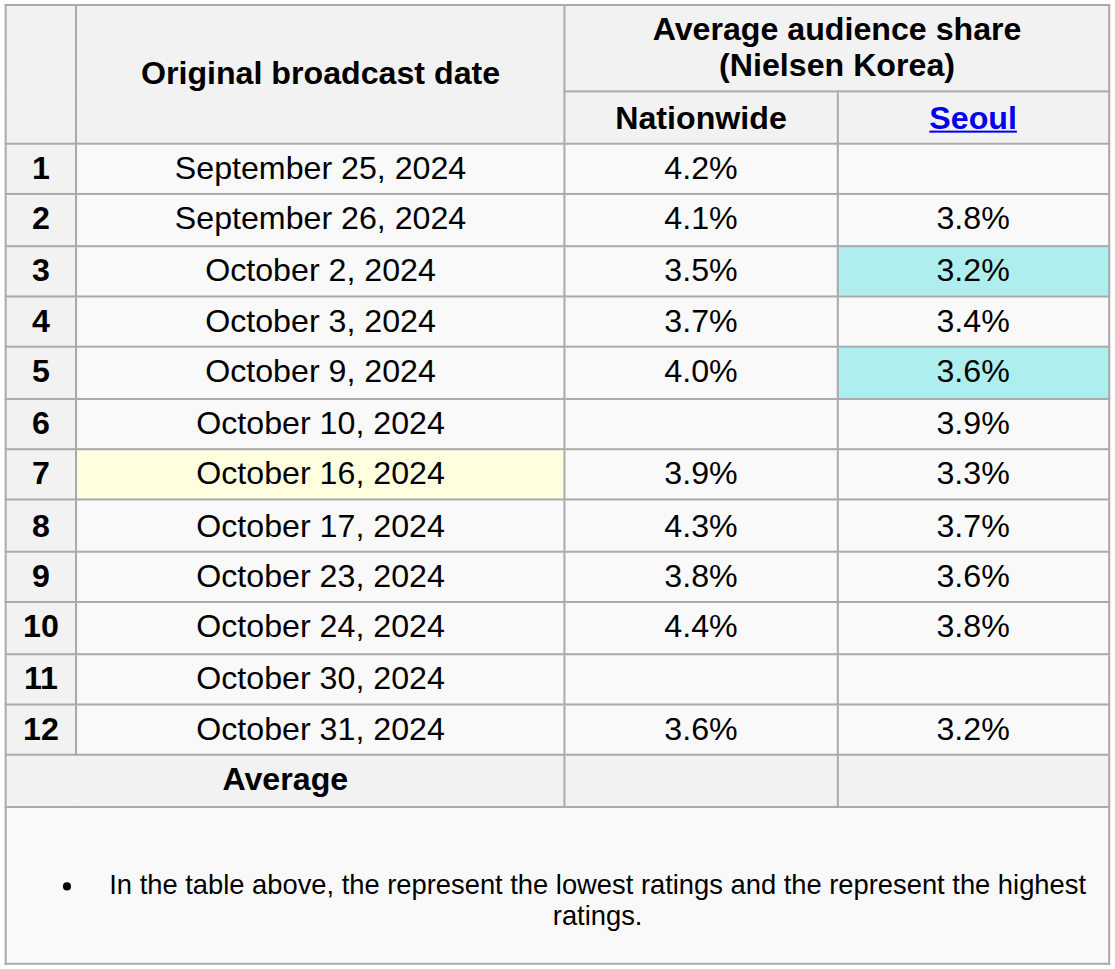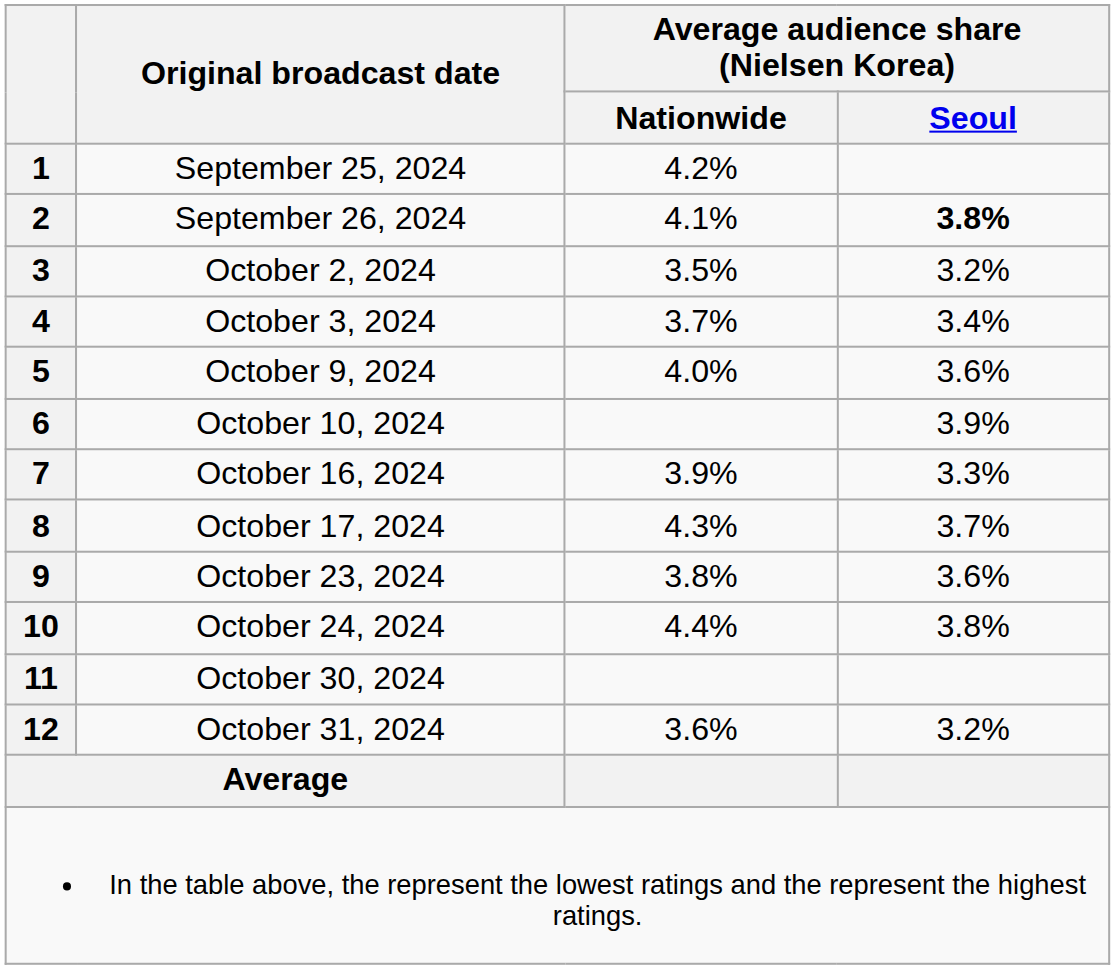(973, 219) normal -> (973, 219) bold
(973, 270) paleturquoise background -> (973, 270) no background
(973, 372) paleturquoise background -> (973, 372) no background
(321, 474) lightyellow background -> (321, 474) no background
